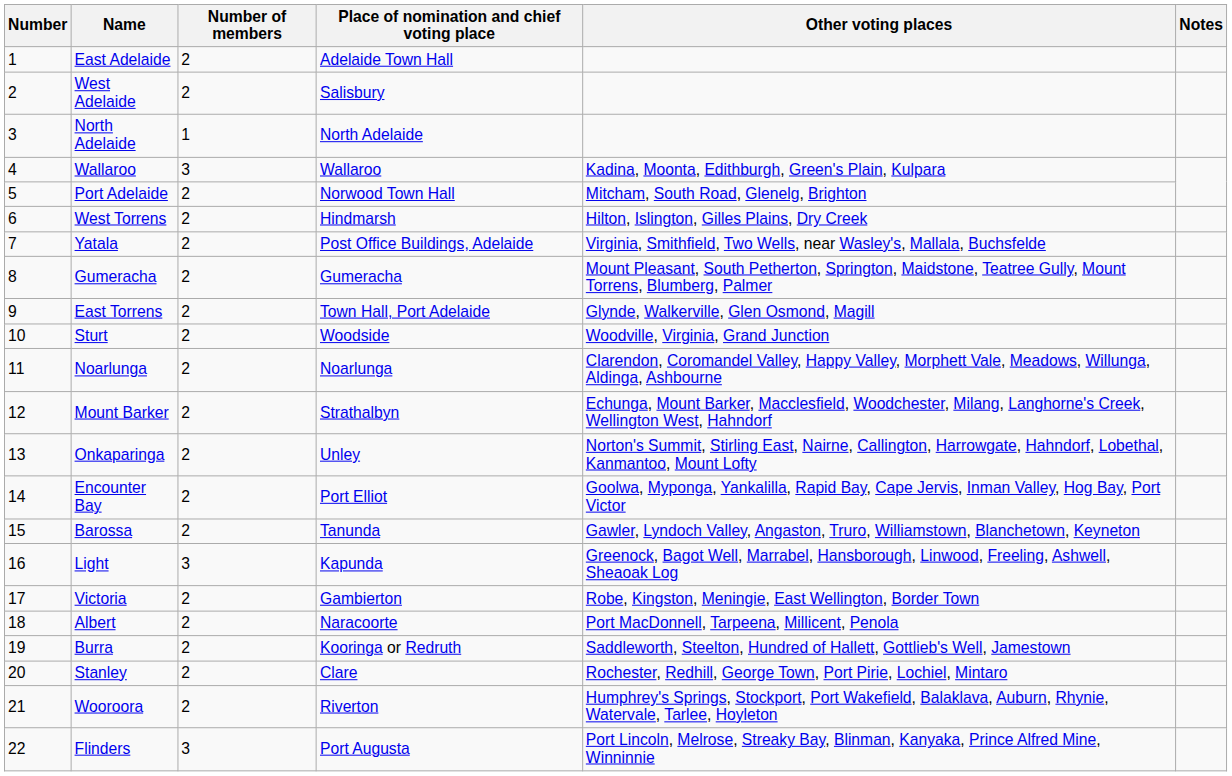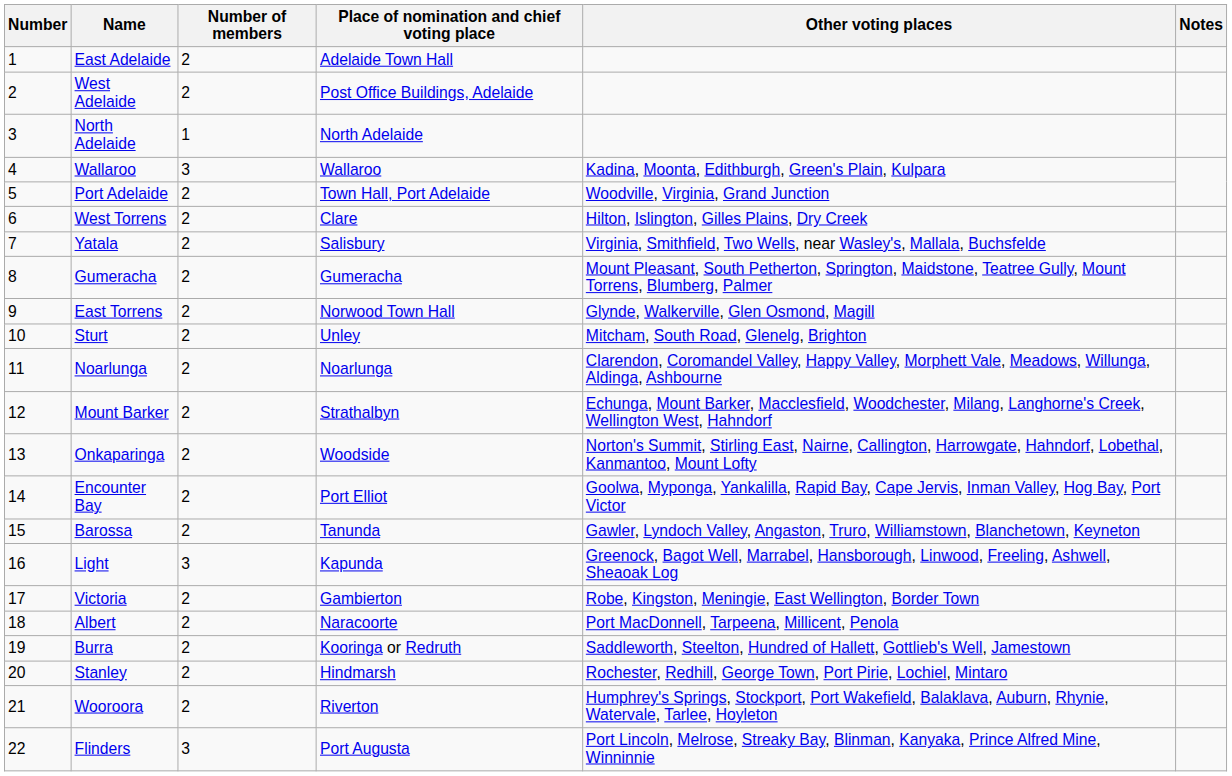(352, 93) Salisbury -> (427, 93) Post Office Buildings, Adelaide
(387, 194) Norwood Town Hall -> (405, 194) Town Hall, Port Adelaide
(726, 194) Mitcham, South Road, Glenelg, Brighton -> (708, 194) Woodville, Virginia, Grand Junction
(358, 219) Hindmarsh -> (339, 219) Clare
(427, 243) Post Office Buildings, Adelaide -> (352, 243) Salisbury
(405, 311) Town Hall, Port Adelaide -> (387, 311) Norwood Town Hall
(355, 336) Woodside -> (340, 336) Unley
(708, 336) Woodville, Virginia, Grand Junction -> (726, 336) Mitcham, South Road, Glenelg, Brighton
(340, 454) Unley -> (355, 454) Woodside
(339, 673) Clare -> (358, 673) Hindmarsh
